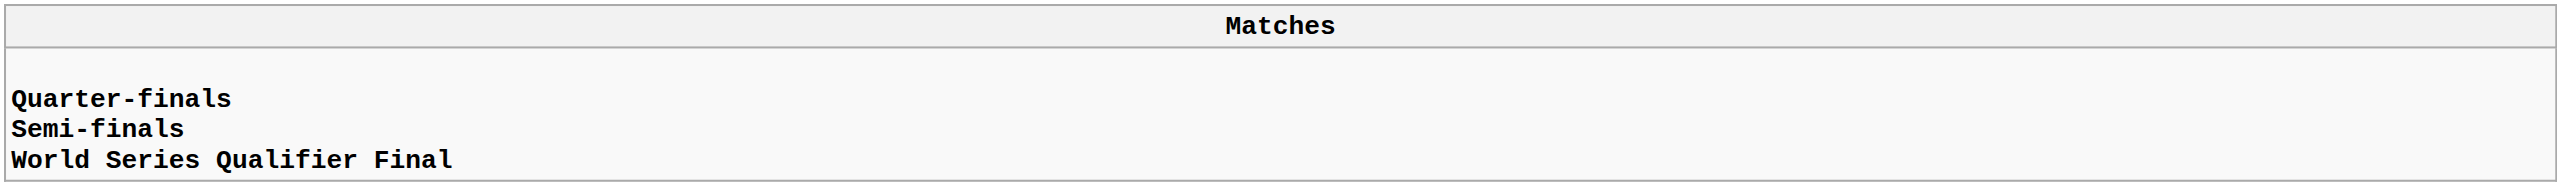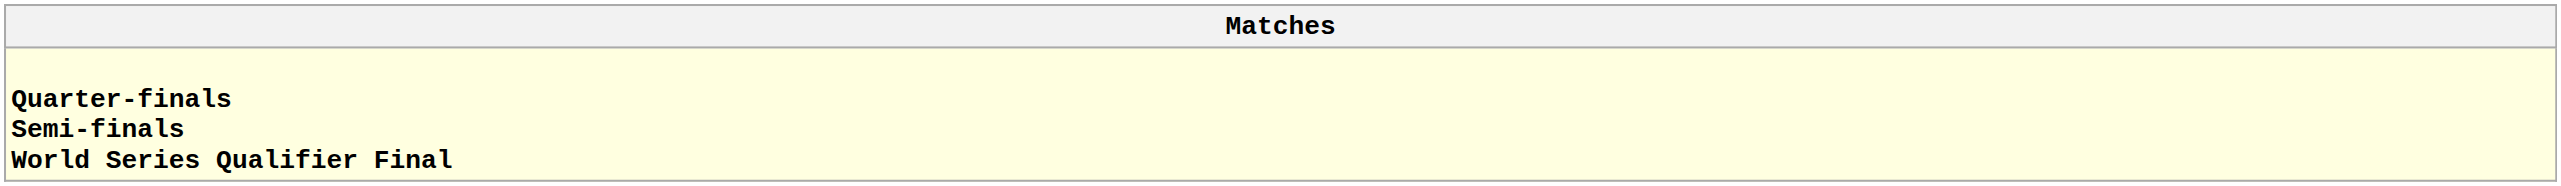(232, 130) no background -> (232, 130) lightyellow background
